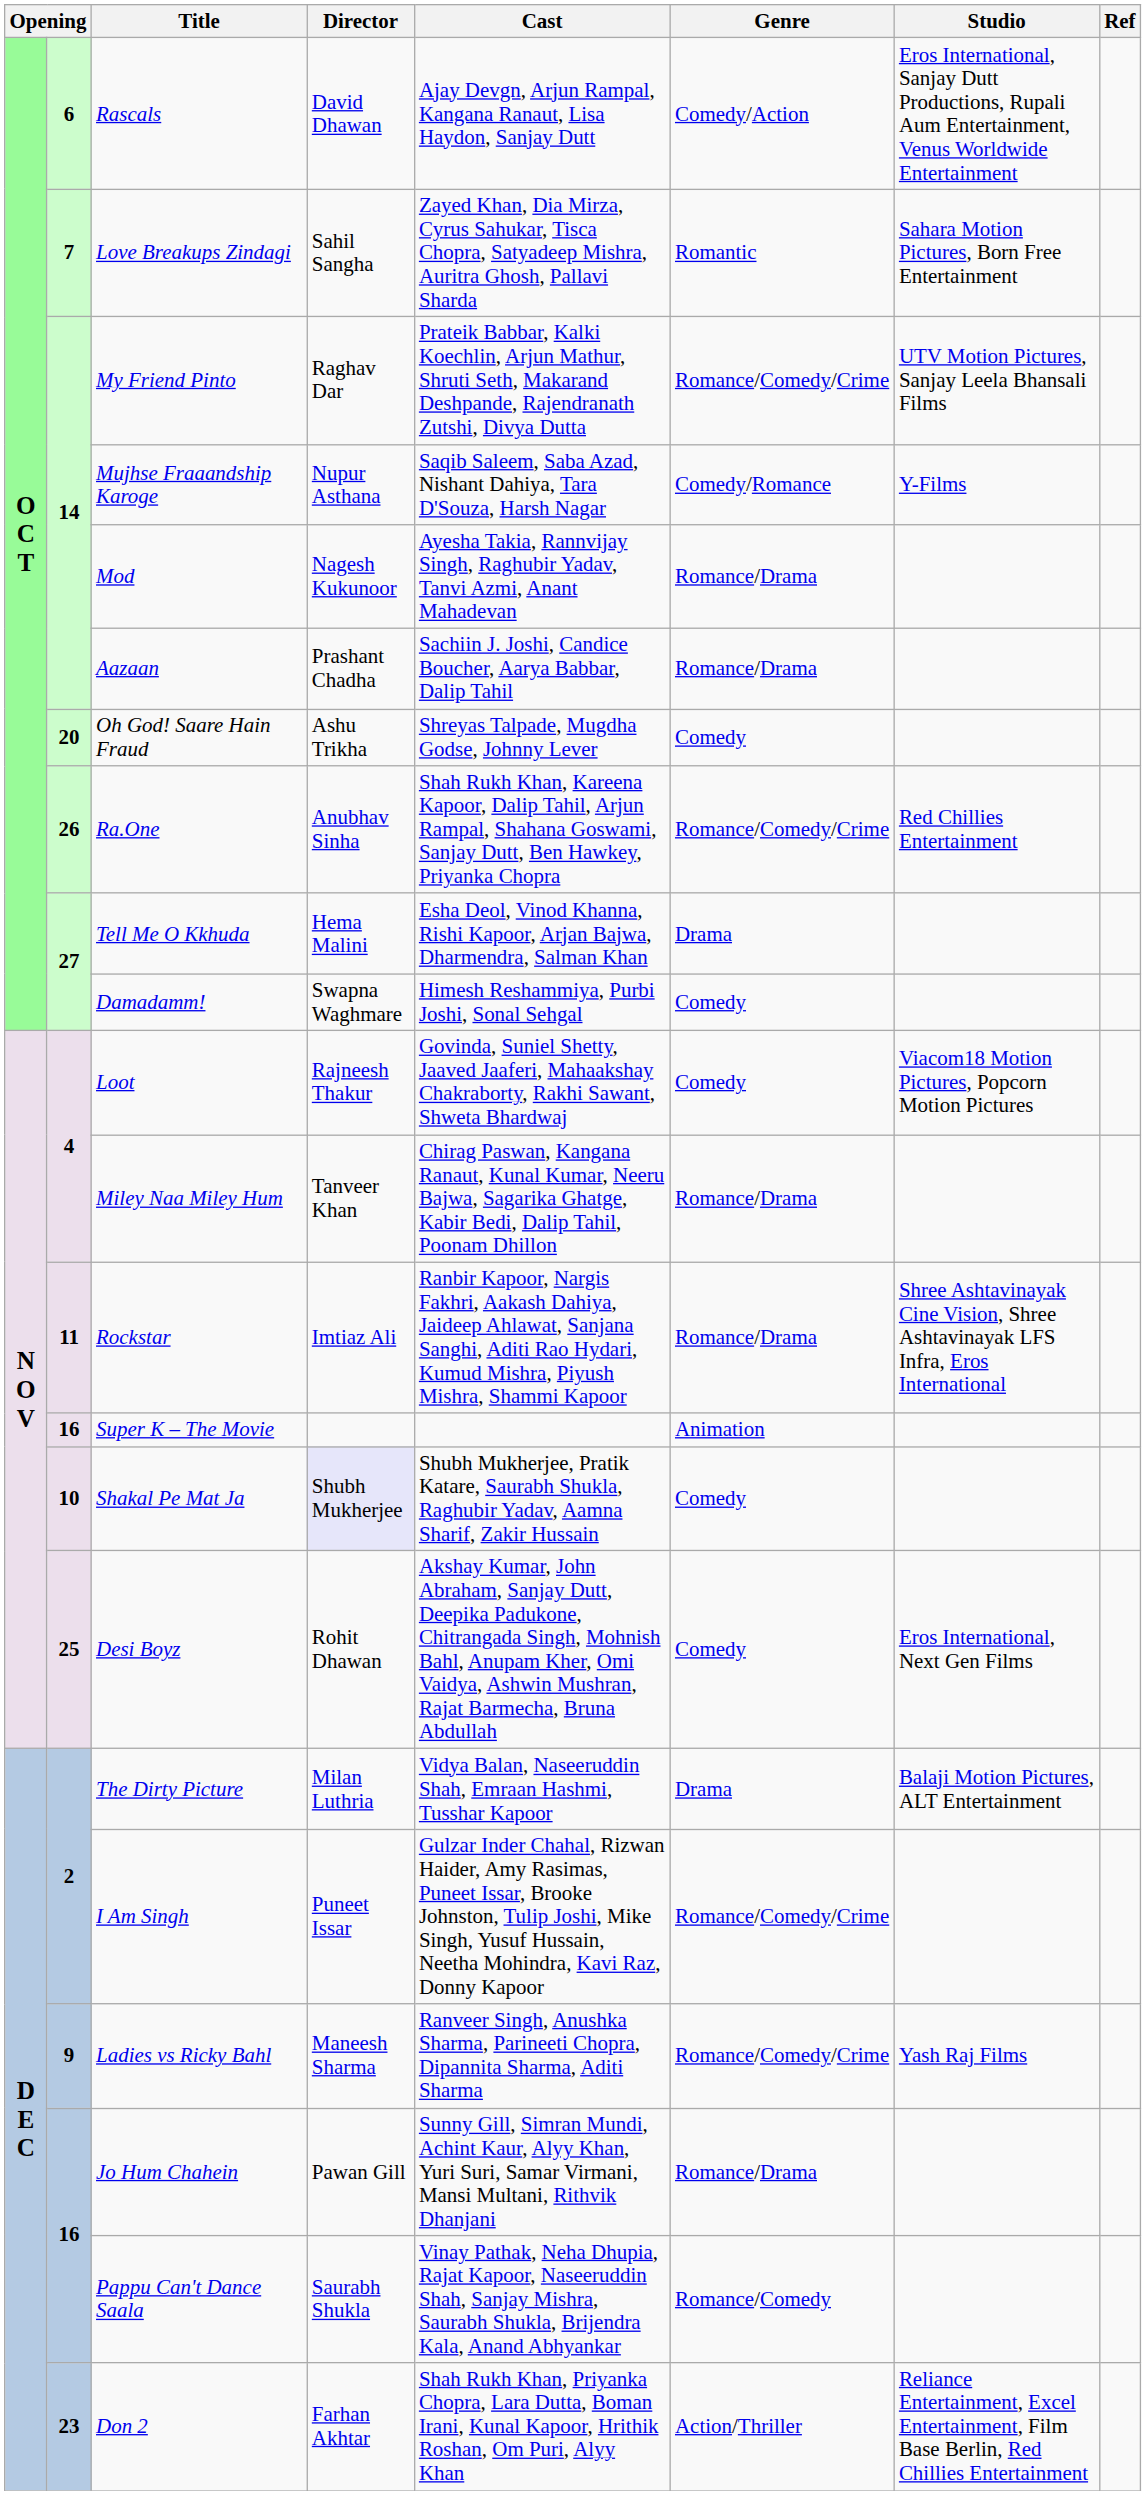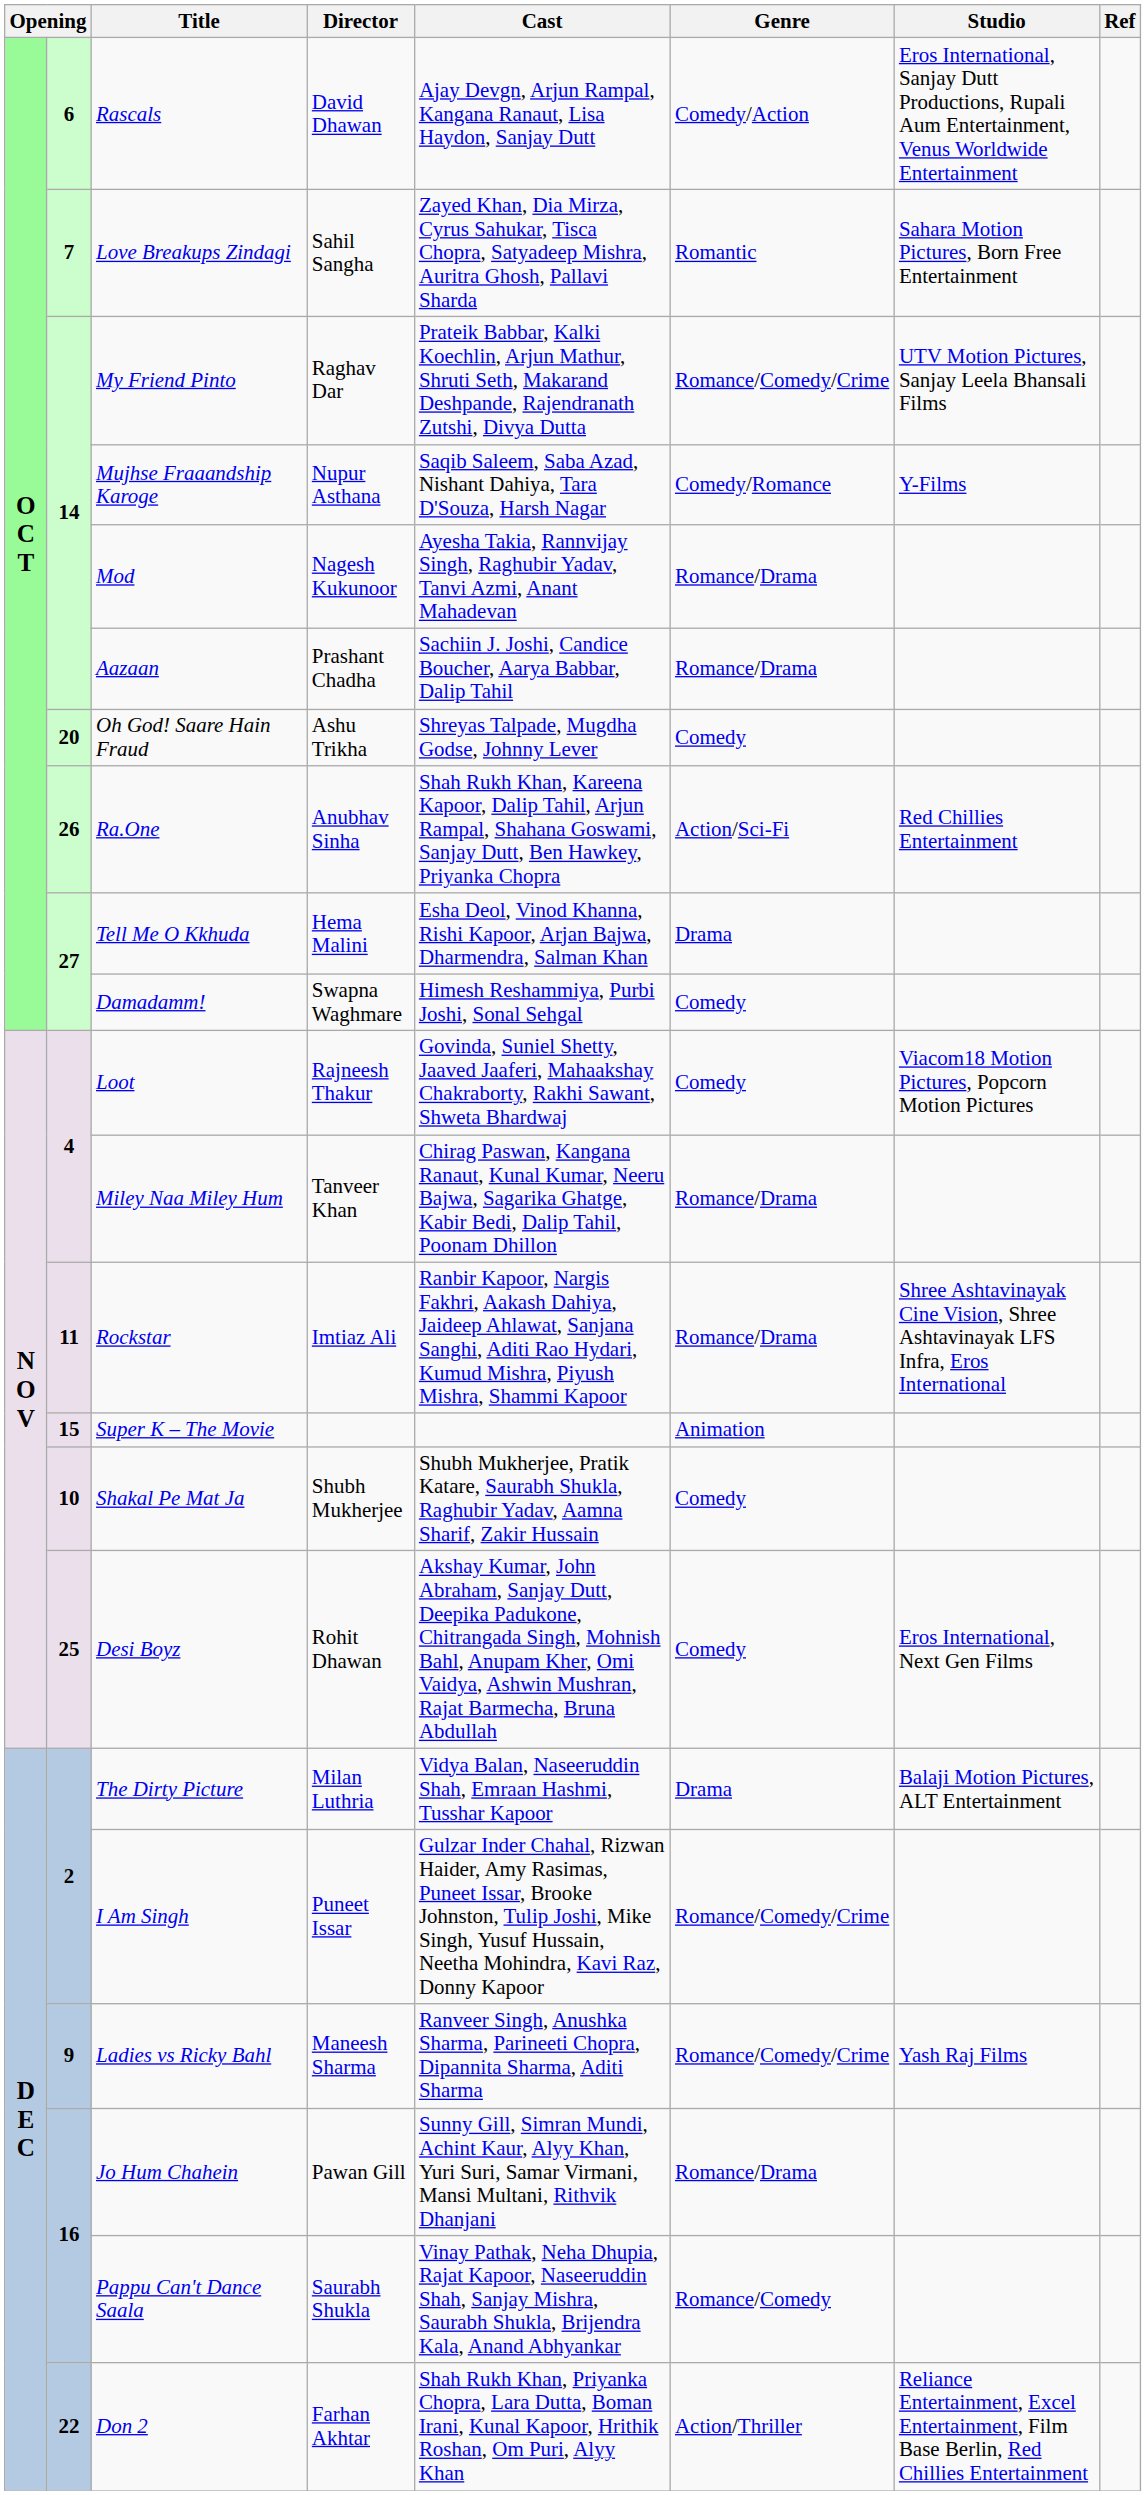(782, 829) Romance/Comedy/Crime -> (732, 829) Action/Sci-Fi
(69, 1429) 16 -> (69, 1429) 15
(357, 1498) lavender background -> (357, 1498) no background
(69, 2426) 23 -> (69, 2426) 22
